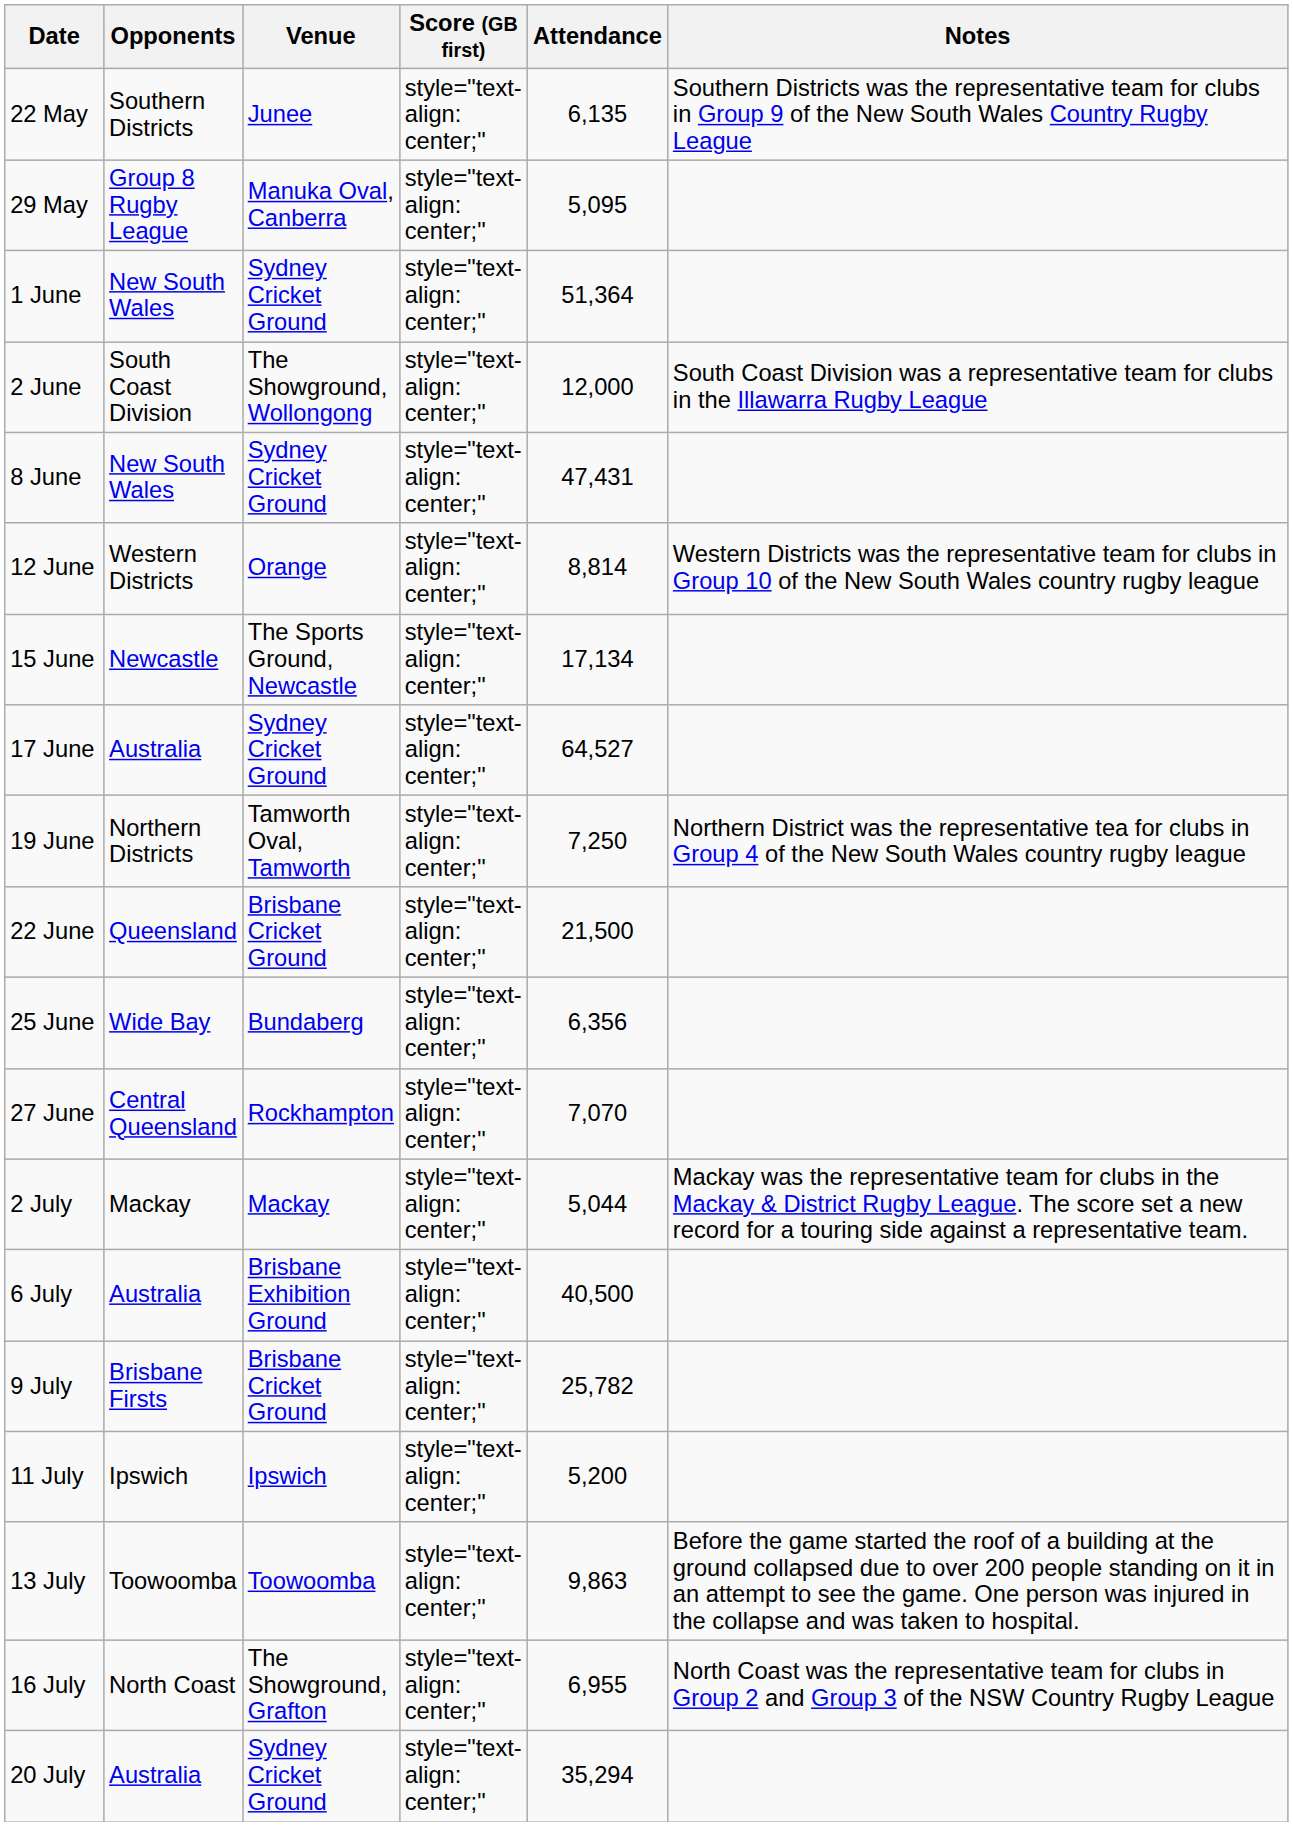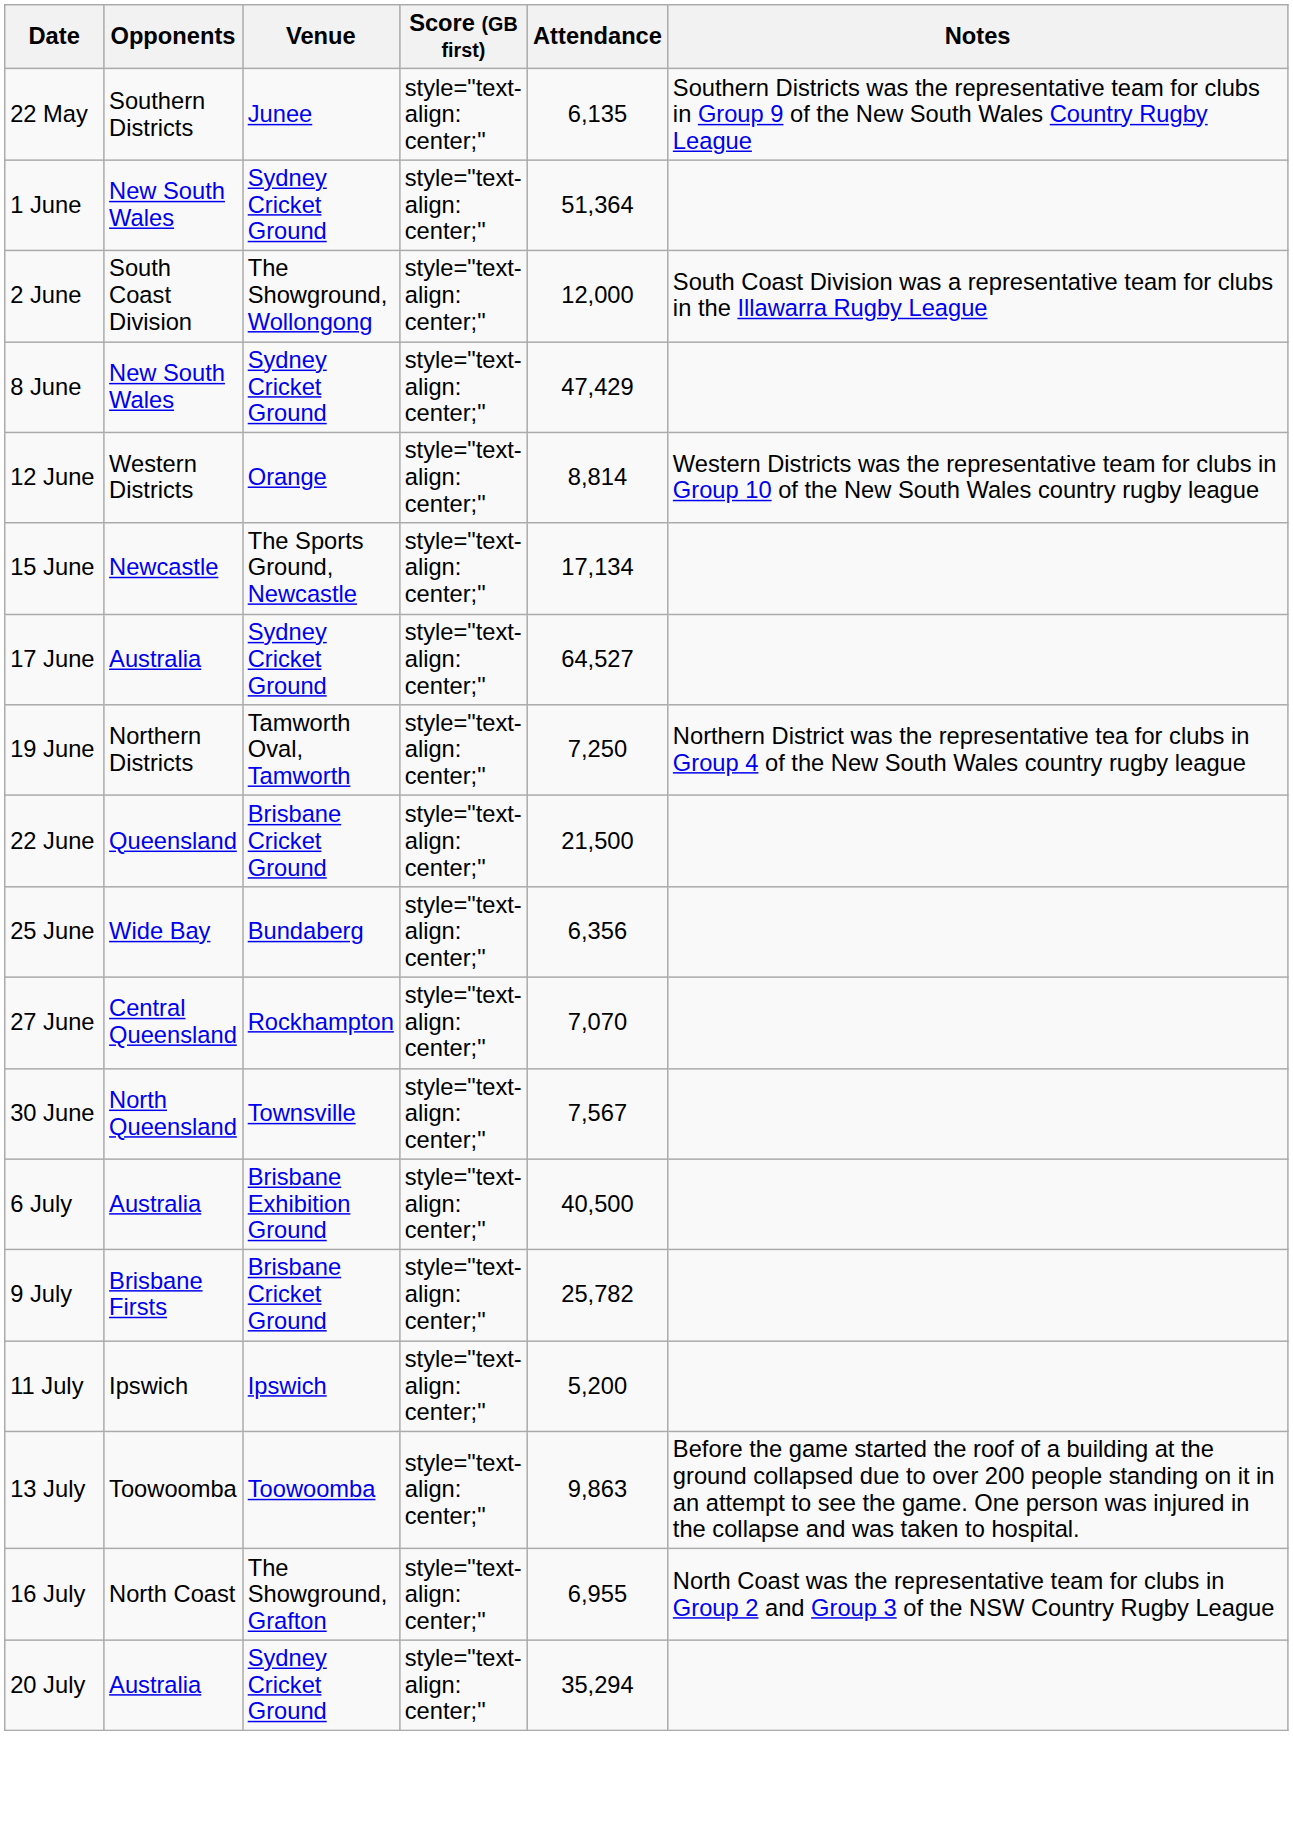- row: (49, 204)
(597, 477) 47,431 -> (597, 386) 47,429
+ row: (52, 1113)
- row: (41, 1204)
